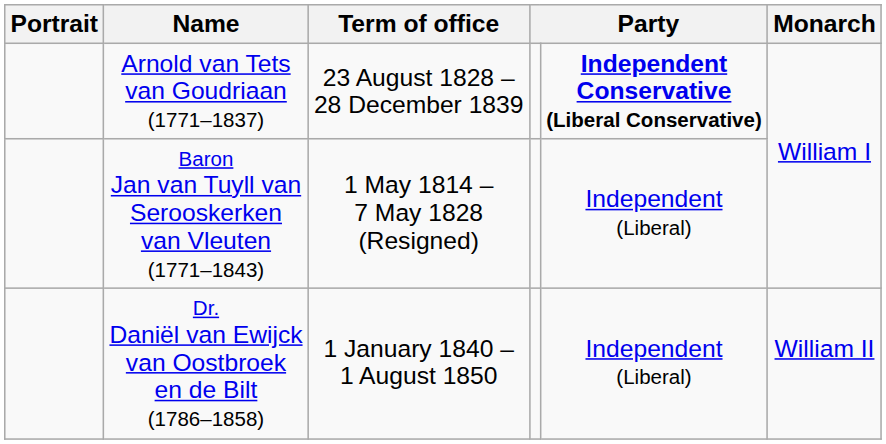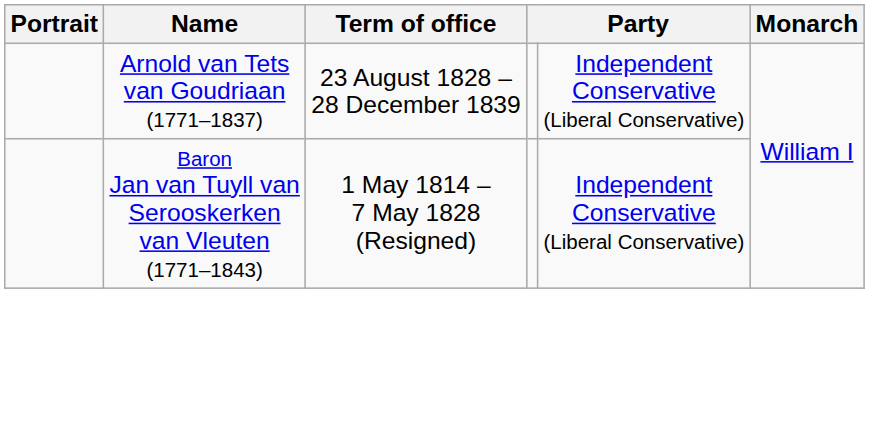(654, 90) bold -> (644, 90) normal
(654, 213) Independent (Liberal) -> (644, 213) Independent Conservative (Liberal Conservative)
- row: (206, 364)
